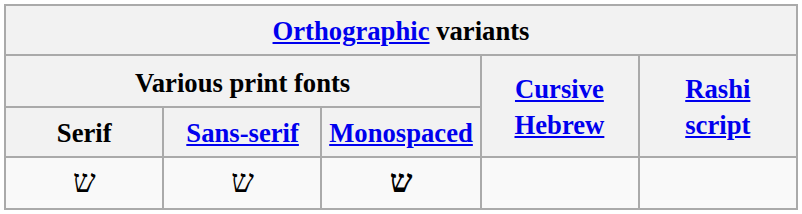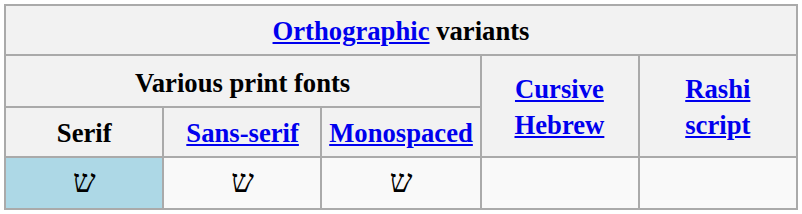(84, 182) no background -> (84, 182) lightblue background
(401, 182) bold -> (401, 182) normal
